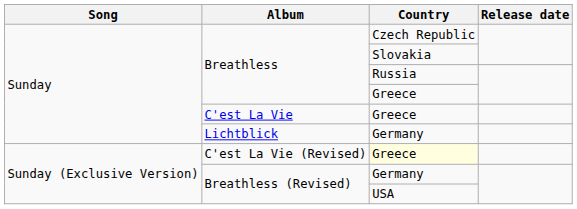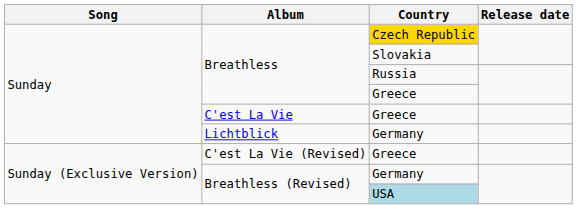(424, 34) no background -> (424, 34) gold background
(394, 154) lightyellow background -> (394, 154) no background
(383, 194) no background -> (383, 194) lightblue background
